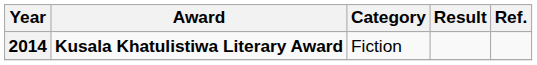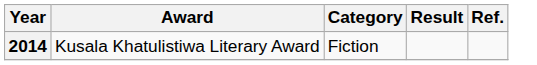(199, 45) bold -> (187, 45) normal
